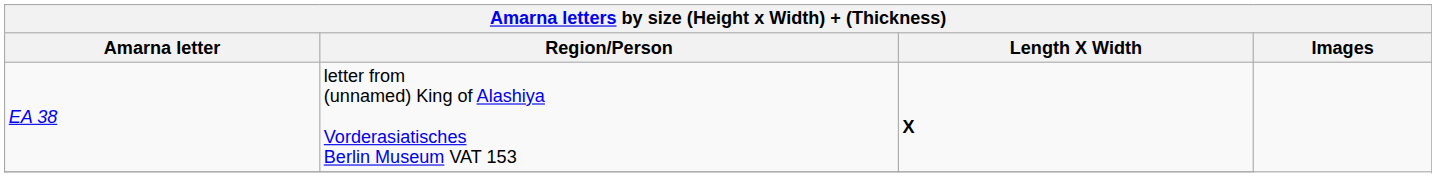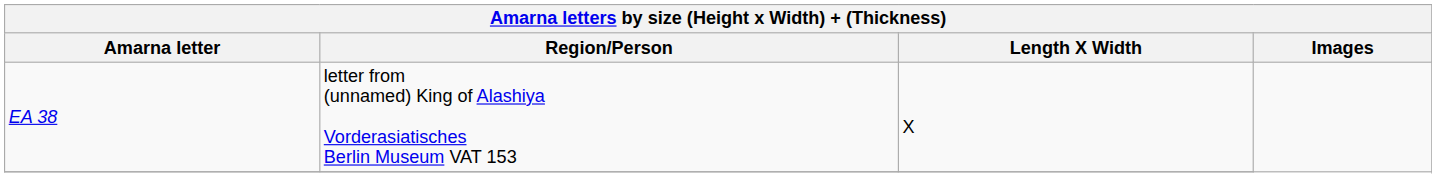(909, 127) bold -> (909, 127) normal
